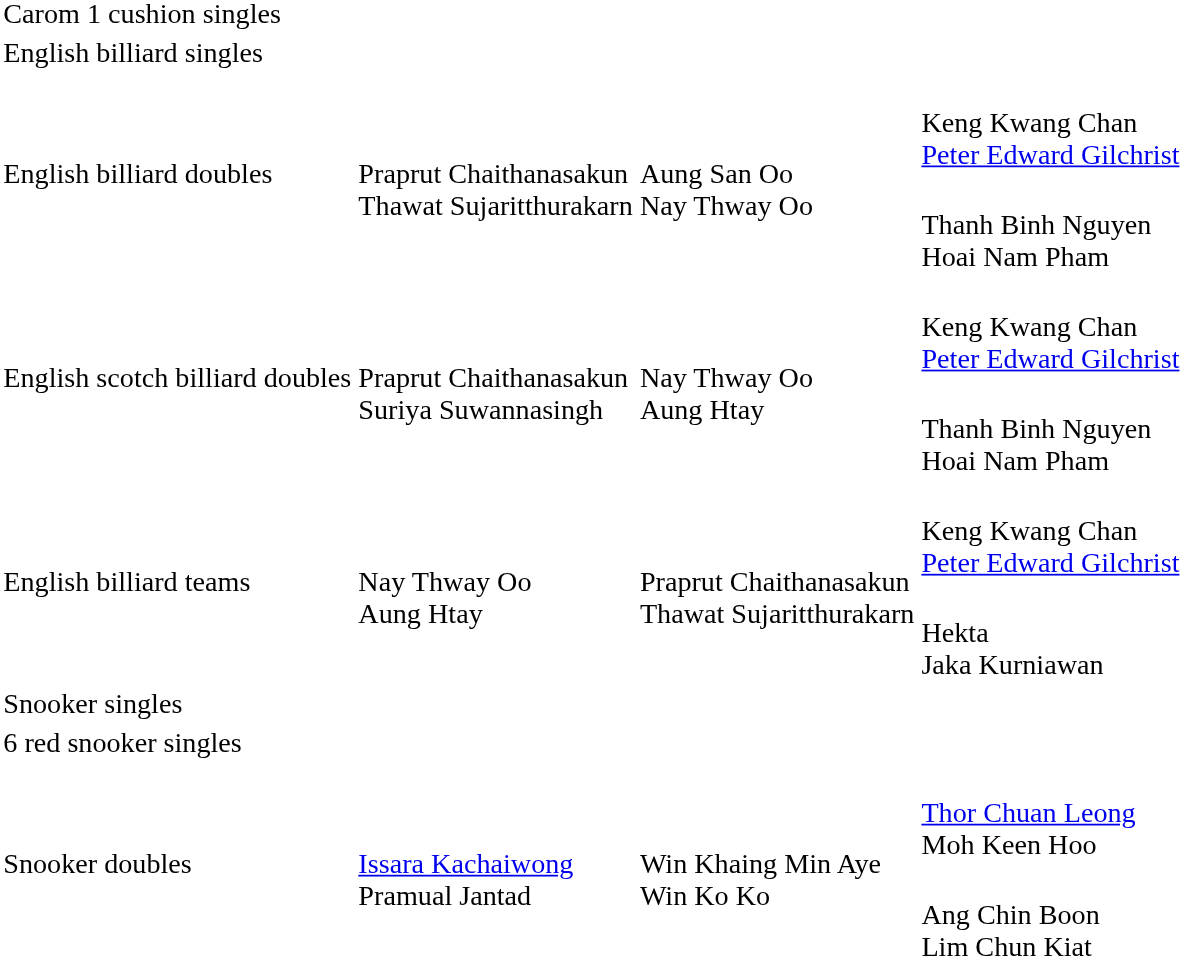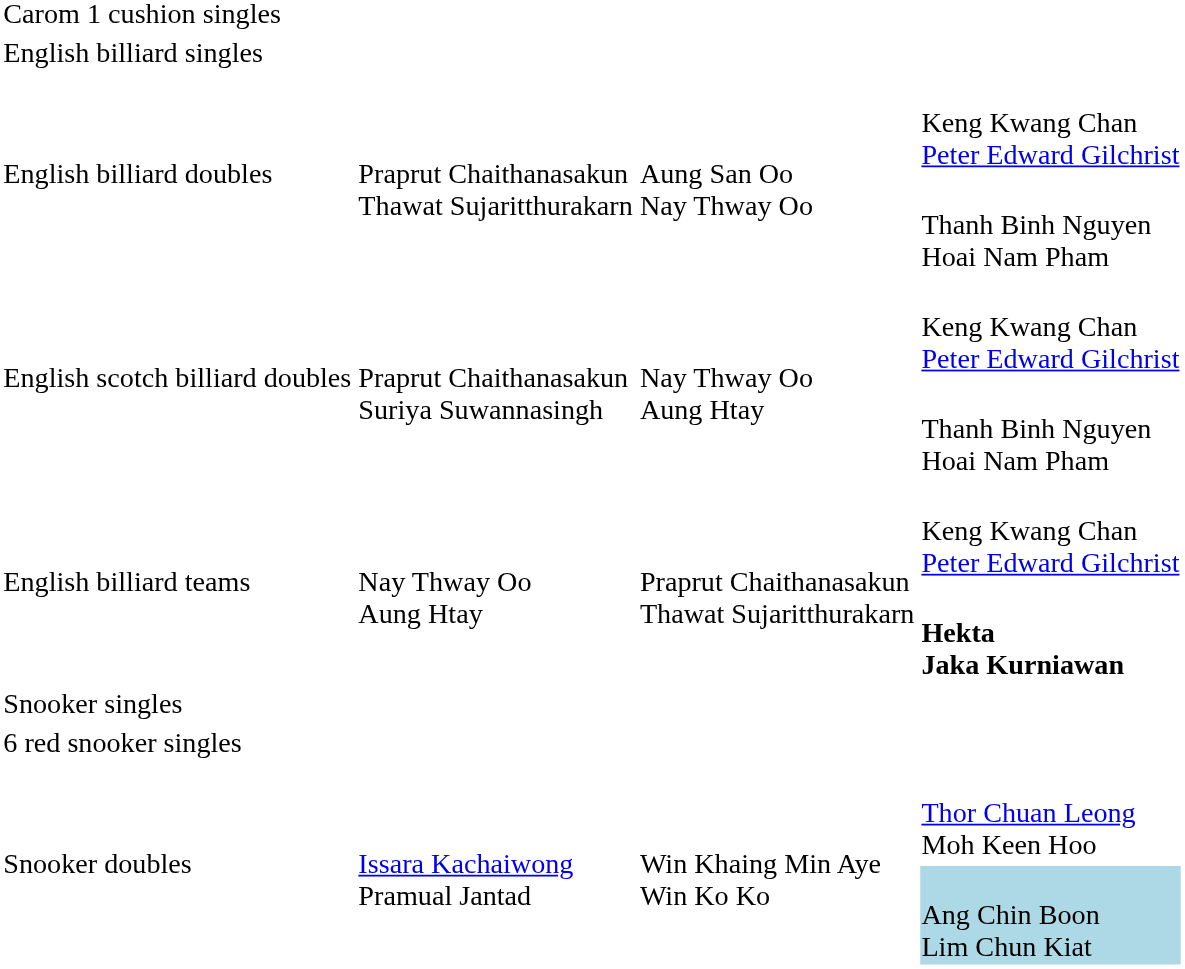(1012, 649) normal -> (1023, 649) bold
(1011, 930) no background -> (1011, 930) lightblue background
